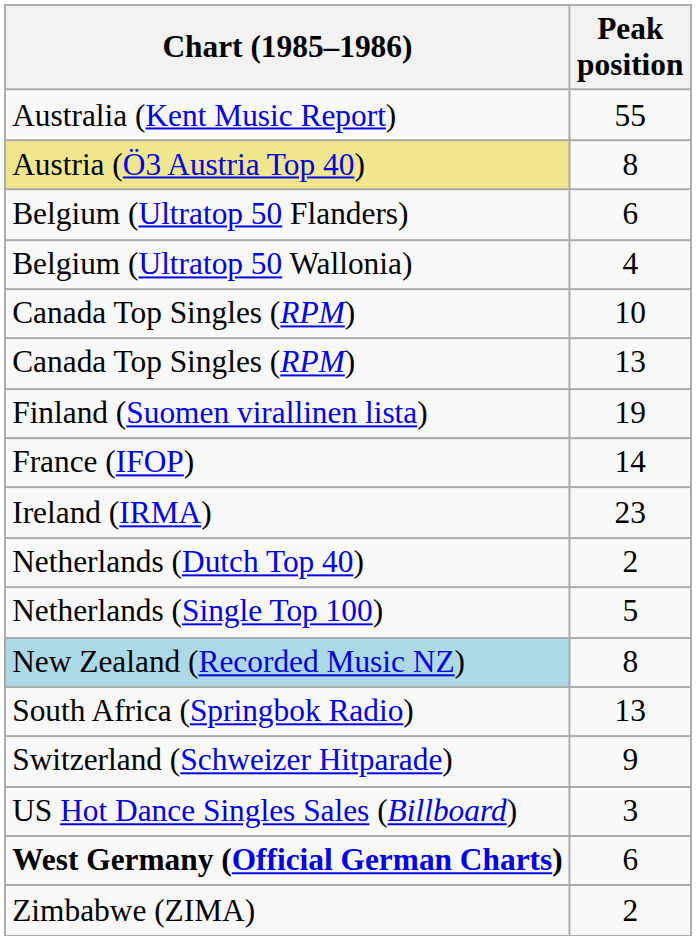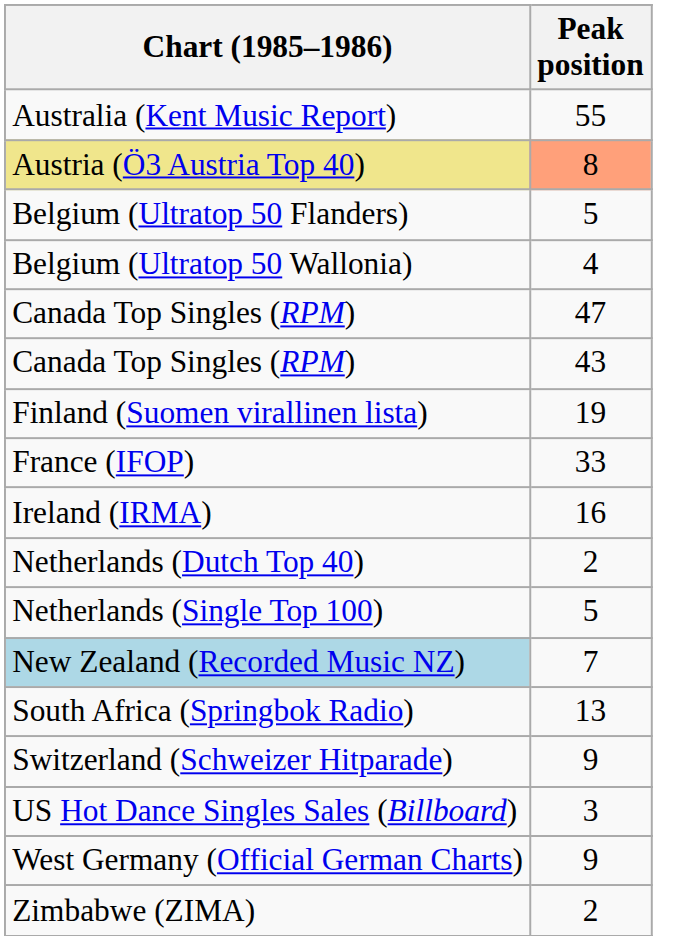(630, 164) no background -> (590, 164) lightsalmon background
(630, 213) 6 -> (590, 213) 5
(630, 313) 10 -> (590, 313) 47
(630, 363) 13 -> (590, 363) 43
(630, 462) 14 -> (590, 462) 33
(630, 512) 23 -> (590, 512) 16
(630, 661) 8 -> (590, 661) 7
(287, 860) bold -> (268, 860) normal
(630, 860) 6 -> (590, 860) 9
